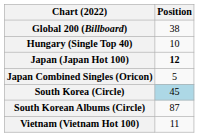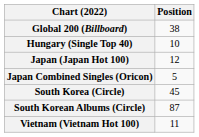(175, 60) bold -> (175, 60) normal
(175, 92) lightblue background -> (175, 92) no background
